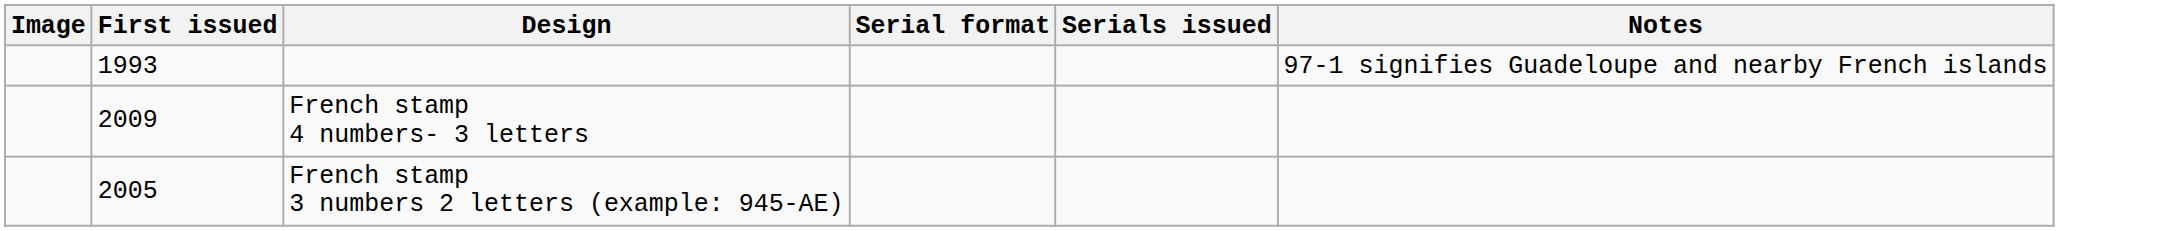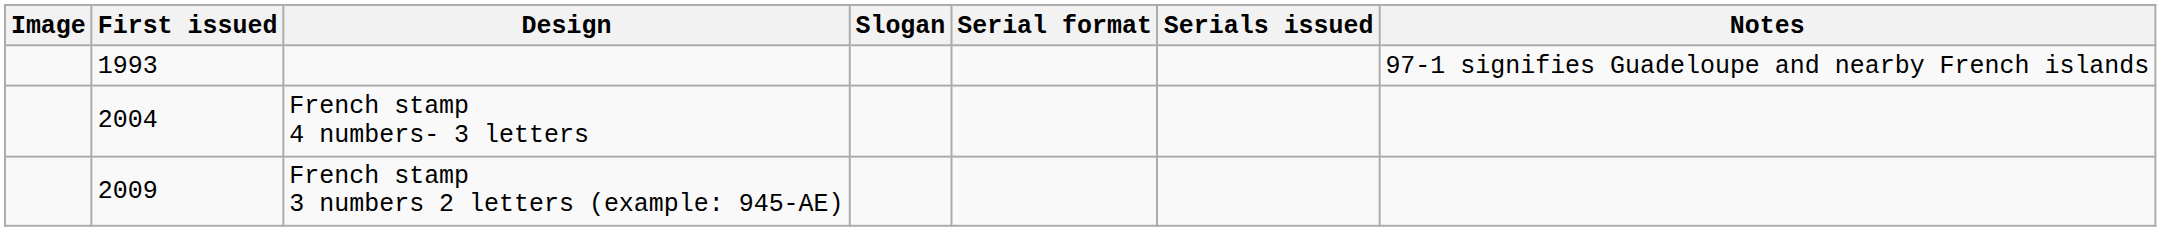+ column: (900, 25)
(128, 121) 2009 -> (128, 121) 2004
(128, 191) 2005 -> (128, 191) 2009
